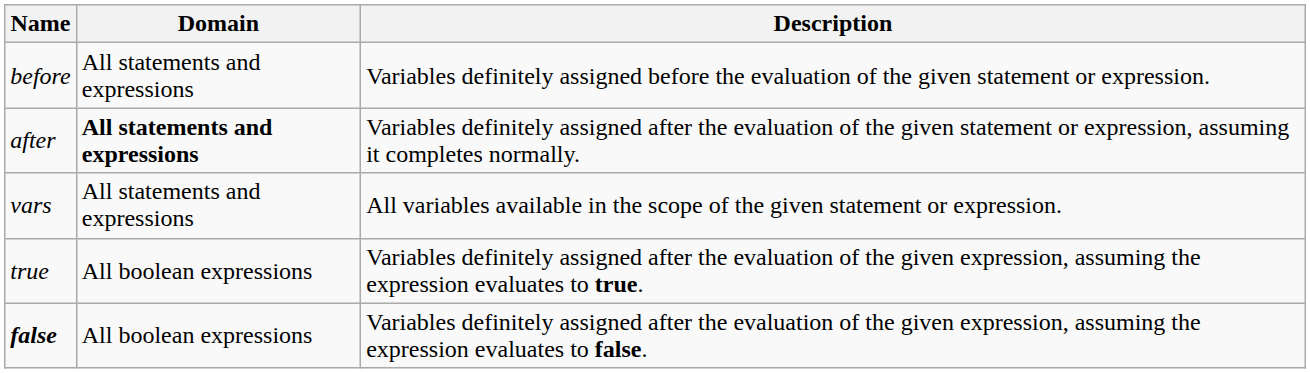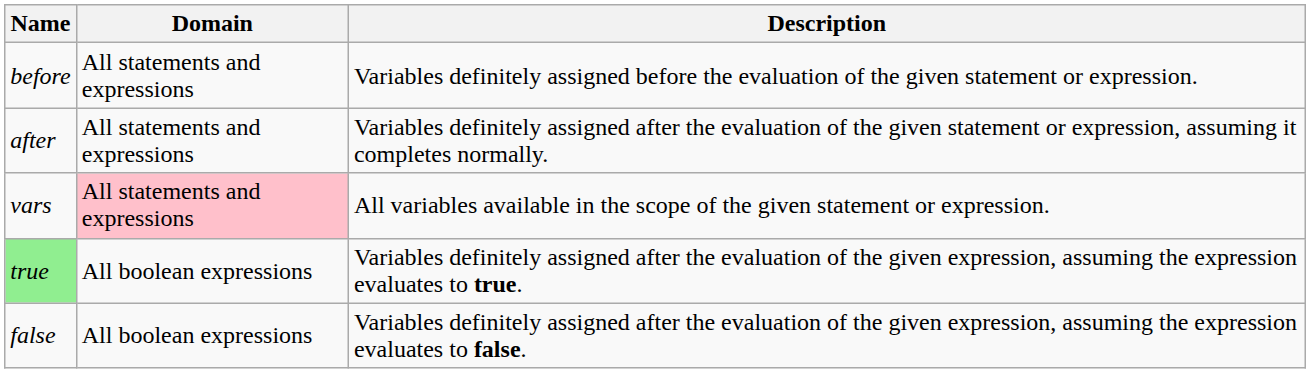(177, 140) bold -> (171, 140) normal
(171, 205) no background -> (171, 205) pink background
(30, 270) no background -> (30, 270) lightgreen background
(34, 335) bold -> (33, 335) normal
